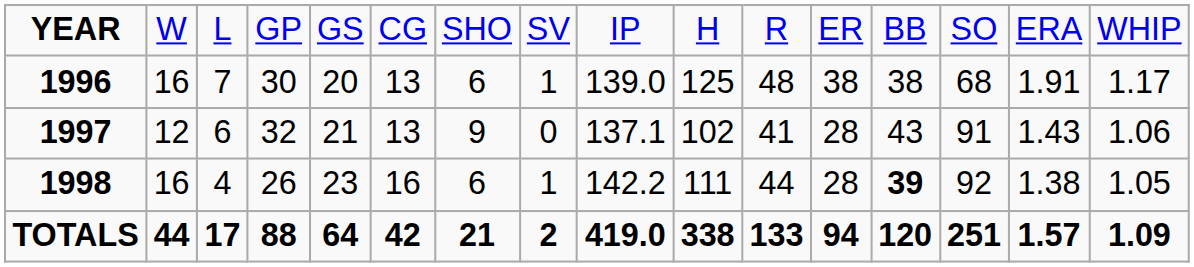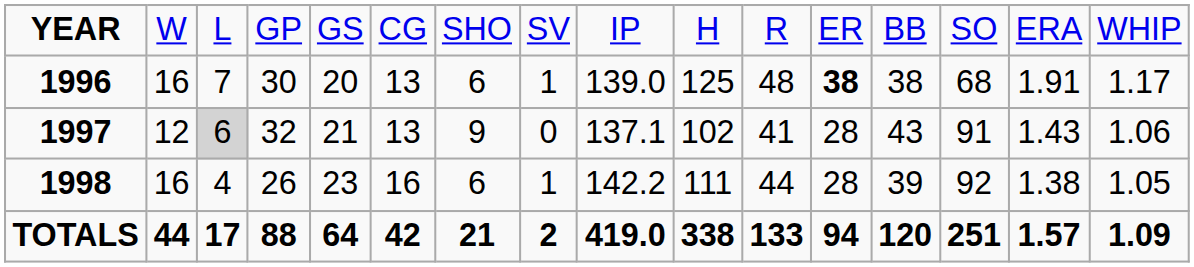(841, 81) normal -> (841, 81) bold
(222, 132) no background -> (222, 132) lightgrey background
(905, 183) bold -> (905, 183) normal
